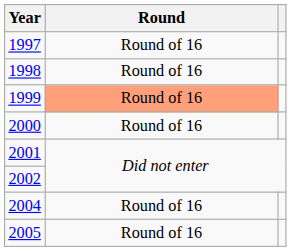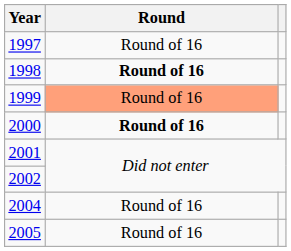(162, 71) normal -> (162, 71) bold
(162, 125) normal -> (162, 125) bold
